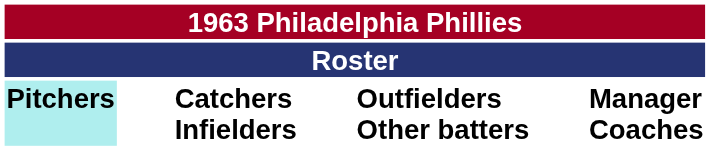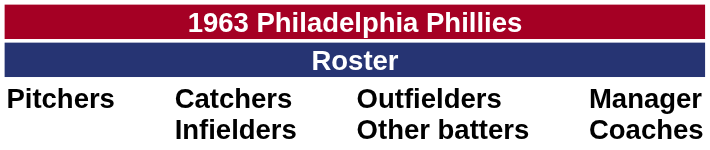(61, 98) paleturquoise background -> (61, 98) no background
